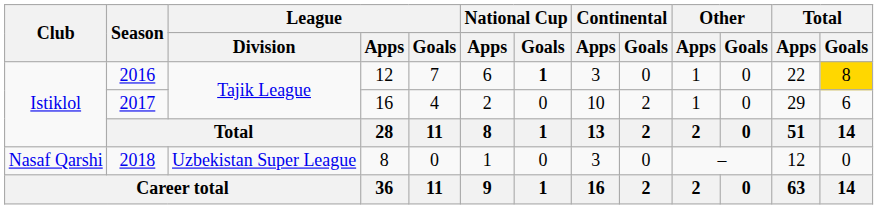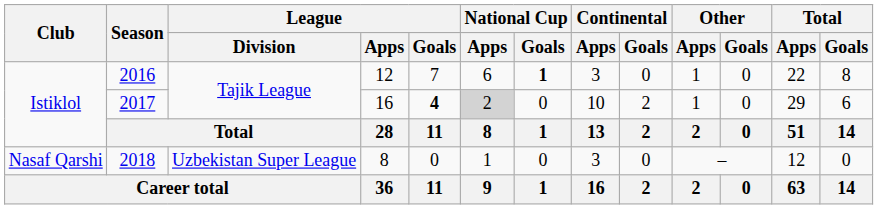(846, 75) gold background -> (846, 75) no background
(434, 103) normal -> (434, 103) bold
(487, 103) no background -> (487, 103) lightgrey background
